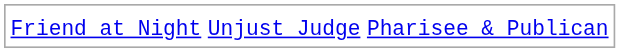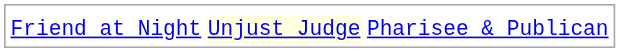(284, 29) no background -> (284, 29) lightyellow background
